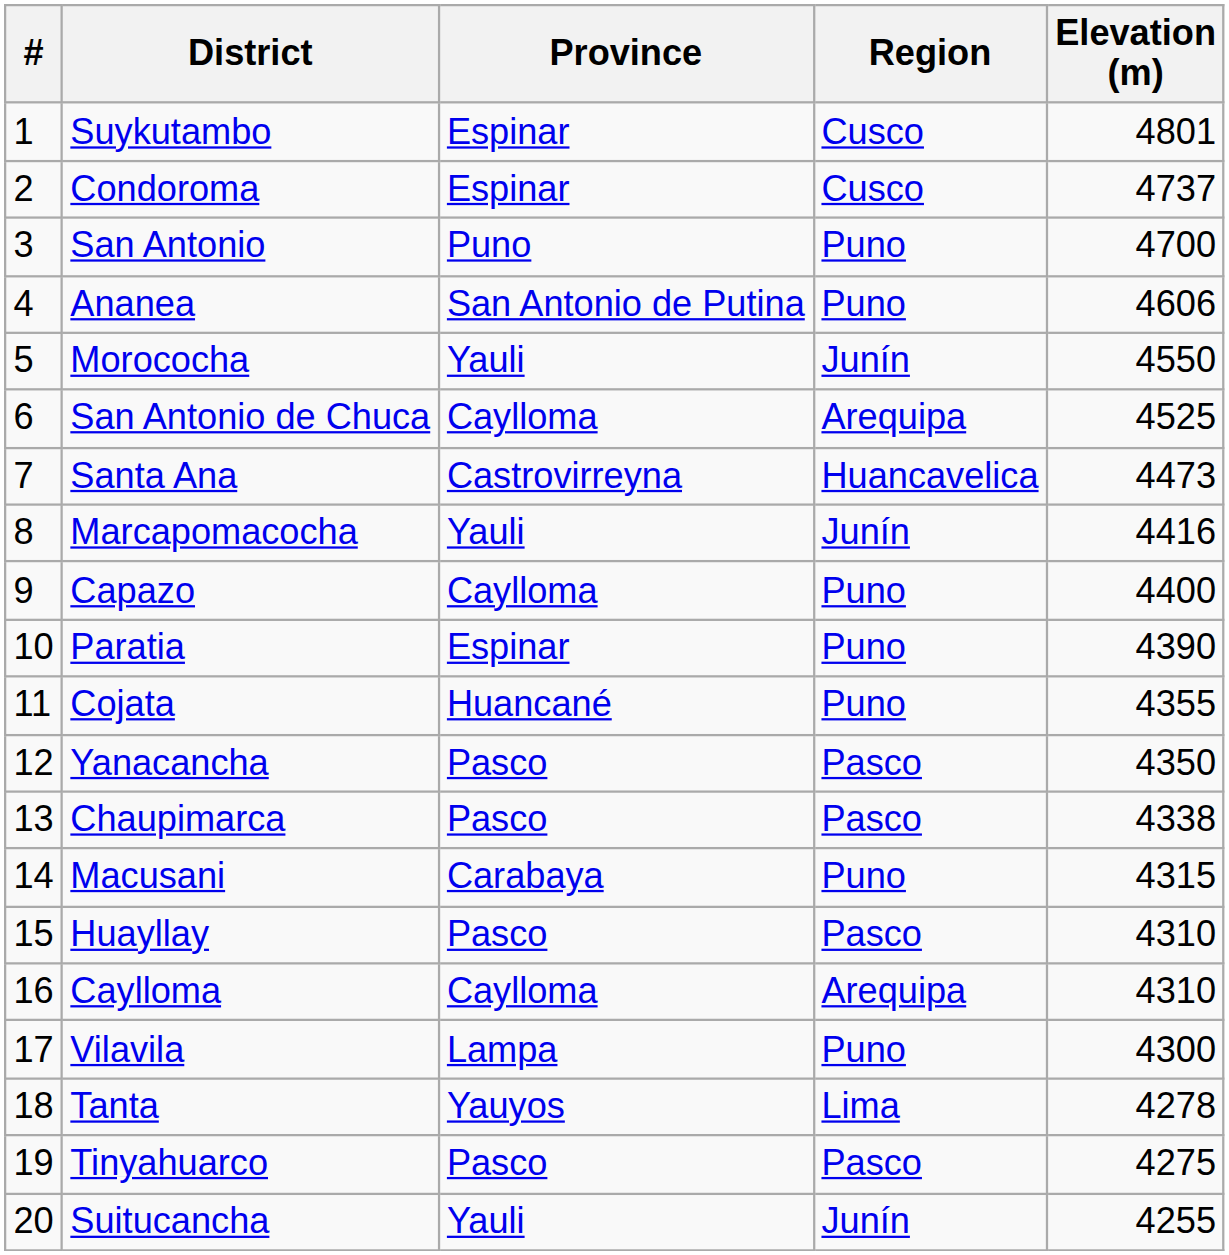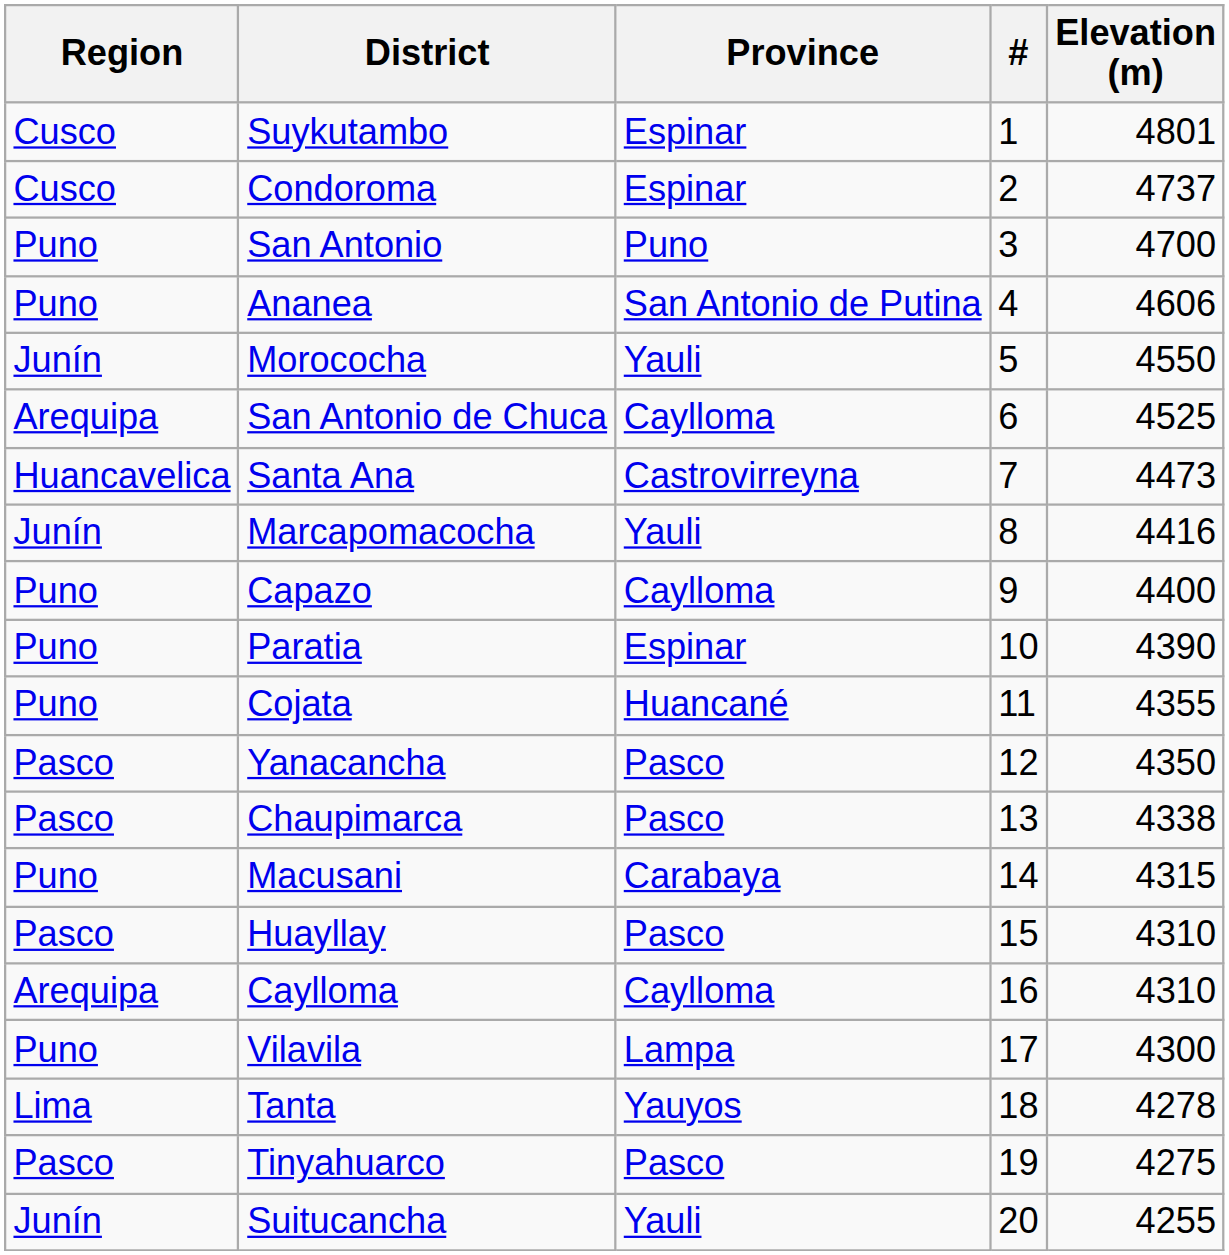columns swapped: (34, 53) <-> (930, 53)
